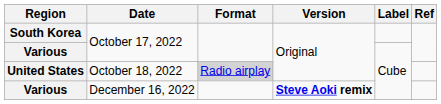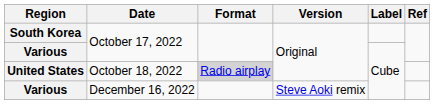(324, 90) bold -> (321, 90) normal
